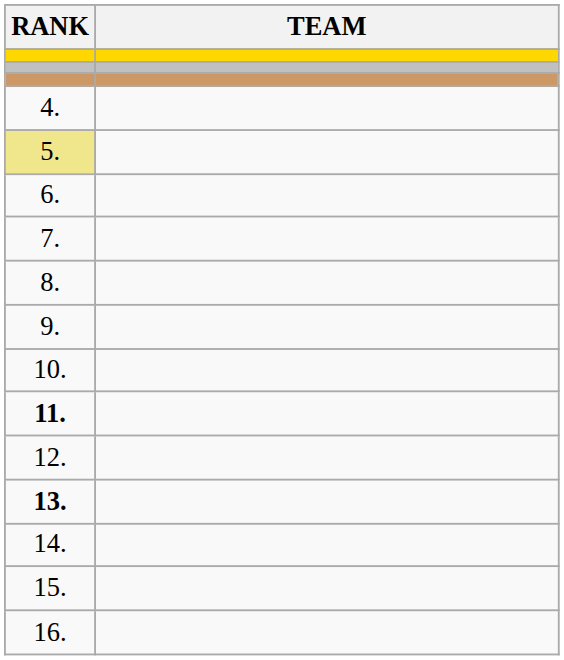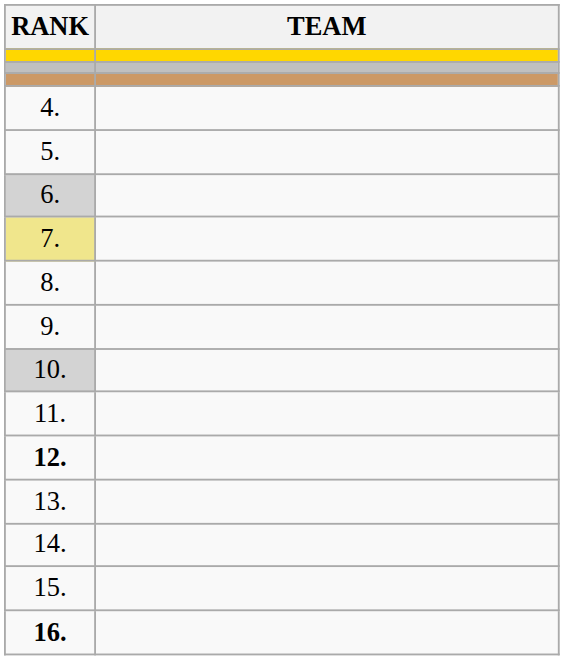(50, 151) khaki background -> (50, 151) no background
(50, 195) no background -> (50, 195) lightgrey background
(50, 238) no background -> (50, 238) khaki background
(50, 369) no background -> (50, 369) lightgrey background
(50, 413) bold -> (50, 413) normal
(50, 457) normal -> (50, 457) bold
(50, 501) bold -> (50, 501) normal
(50, 632) normal -> (50, 632) bold
